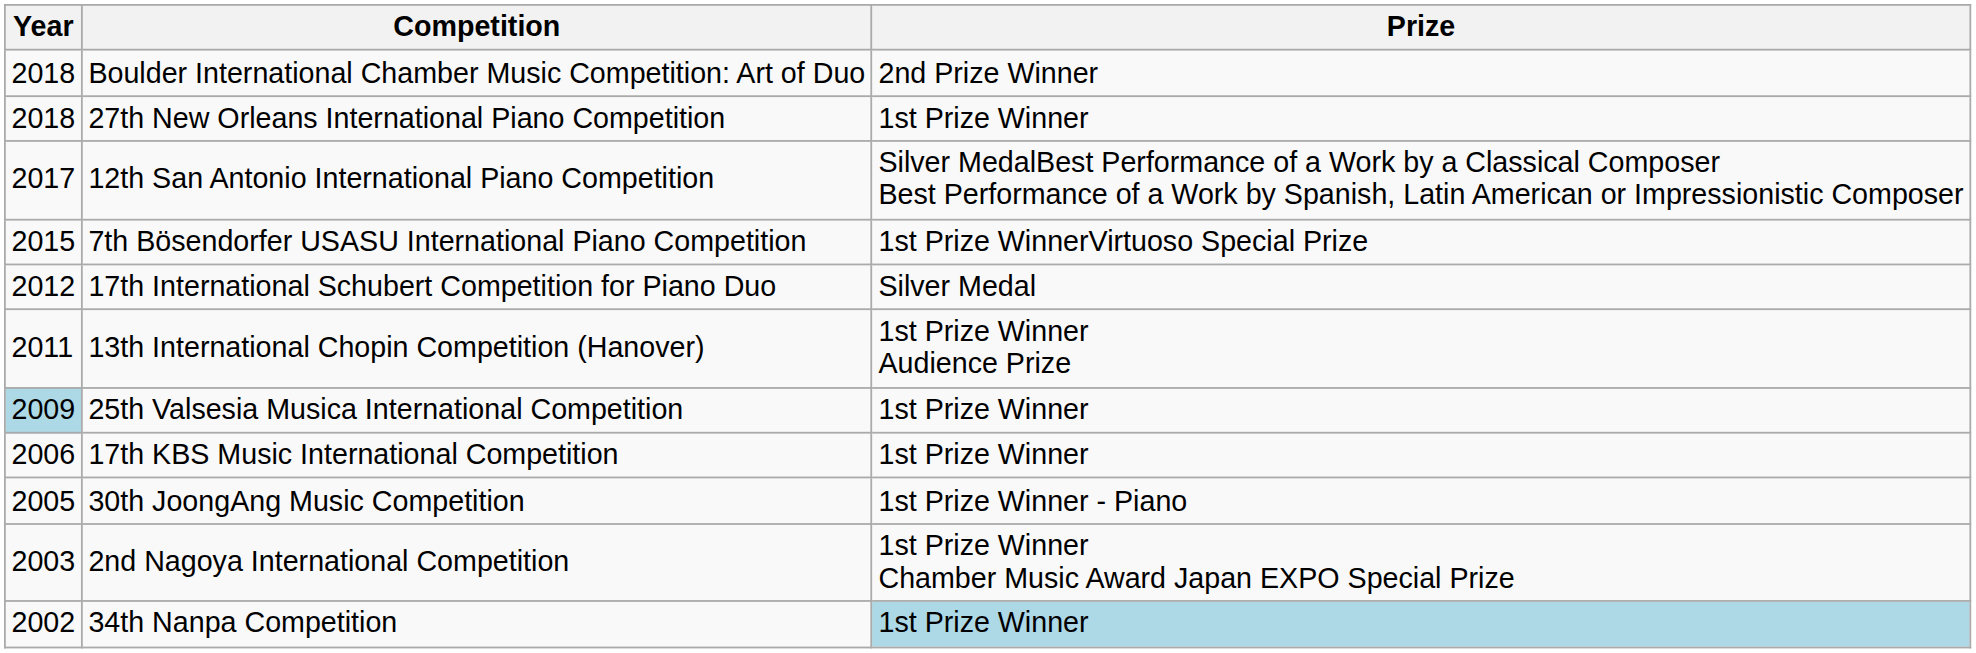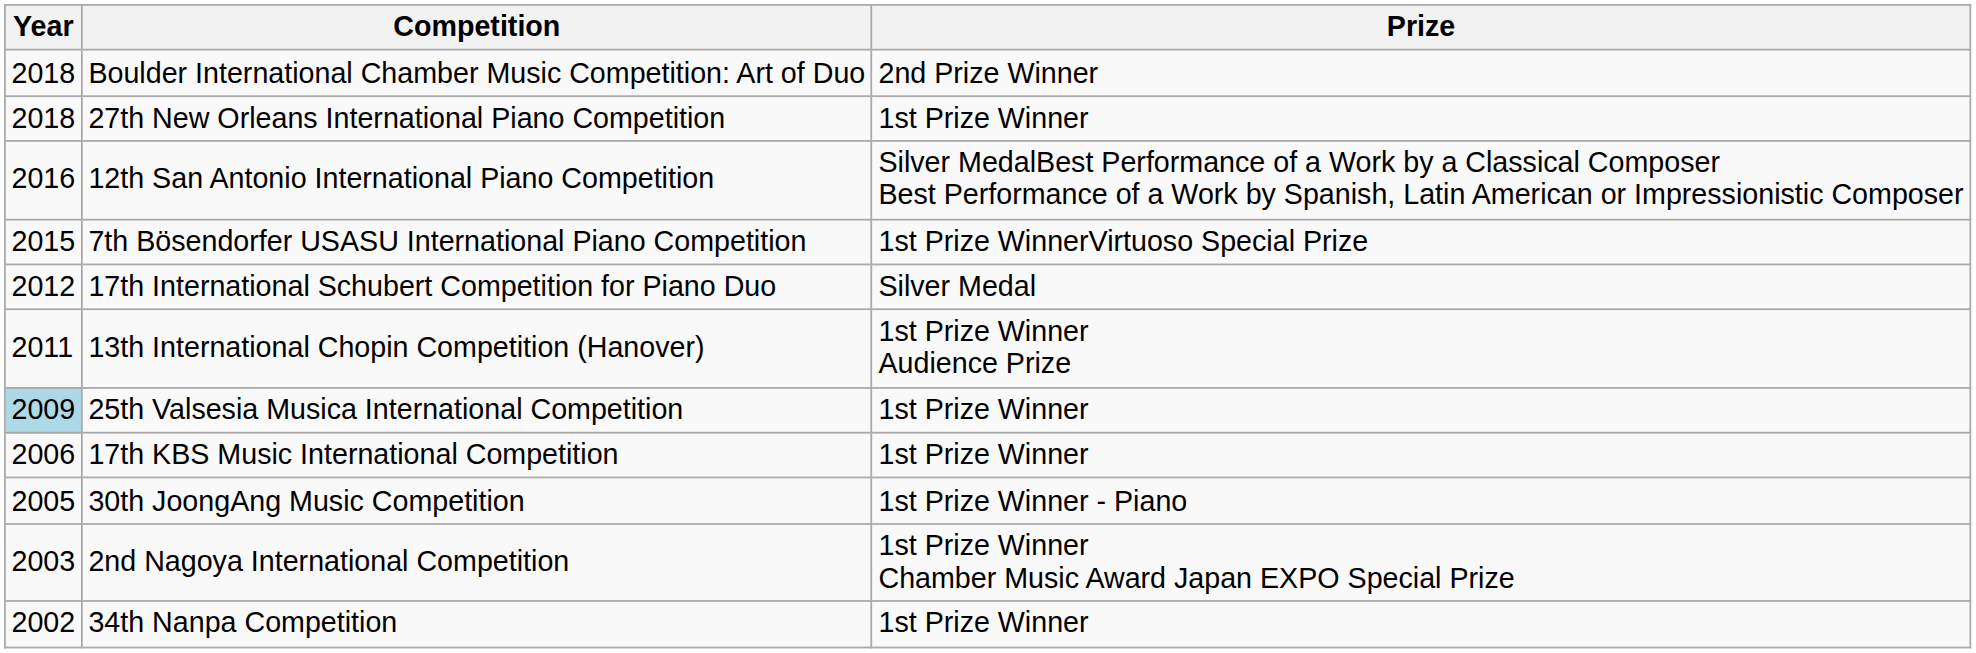(43, 179) 2017 -> (43, 179) 2016
(984, 623) lightblue background -> (984, 623) no background
